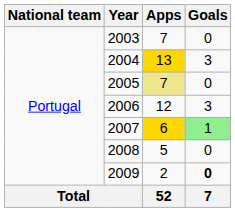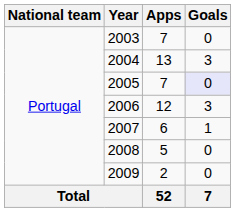(164, 60) gold background -> (164, 60) no background
(164, 83) khaki background -> (164, 83) no background
(208, 83) no background -> (208, 83) lavender background
(164, 128) gold background -> (164, 128) no background
(208, 128) lightgreen background -> (208, 128) no background
(208, 173) bold -> (208, 173) normal
